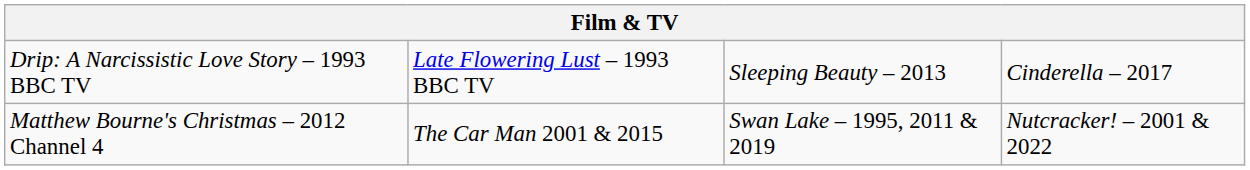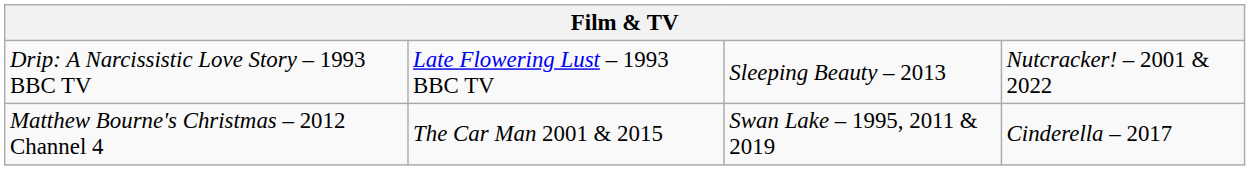(1089, 71) Cinderella – 2017 -> (1108, 71) Nutcracker! – 2001 & 2022
(1108, 133) Nutcracker! – 2001 & 2022 -> (1089, 133) Cinderella – 2017
